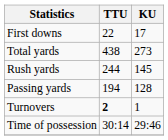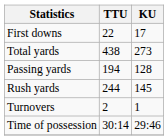rows swapped: (33, 70) <-> (39, 88)
(105, 107) bold -> (105, 107) normal
